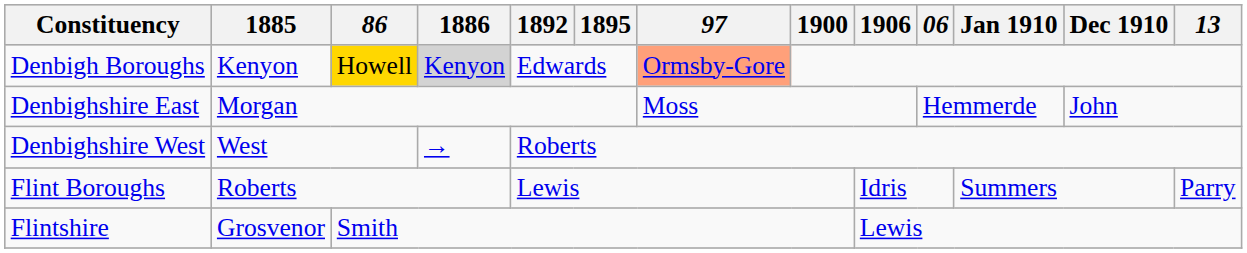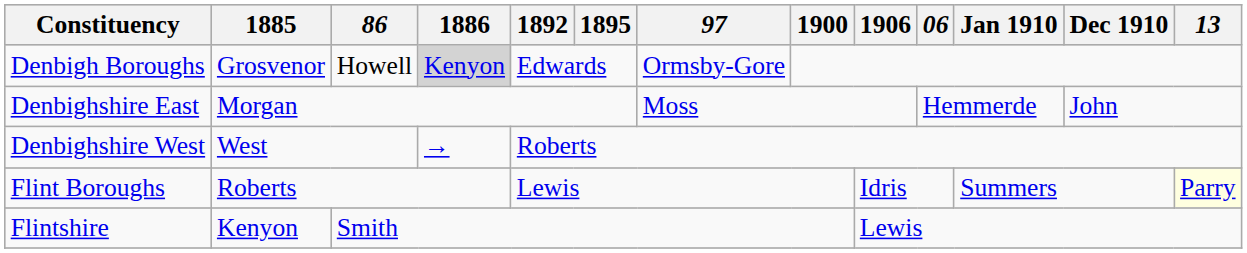(257, 65) Kenyon -> (271, 65) Grosvenor
(374, 65) gold background -> (374, 65) no background
(714, 65) lightsalmon background -> (714, 65) no background
(1208, 187) no background -> (1208, 187) lightyellow background
(271, 227) Grosvenor -> (257, 227) Kenyon
